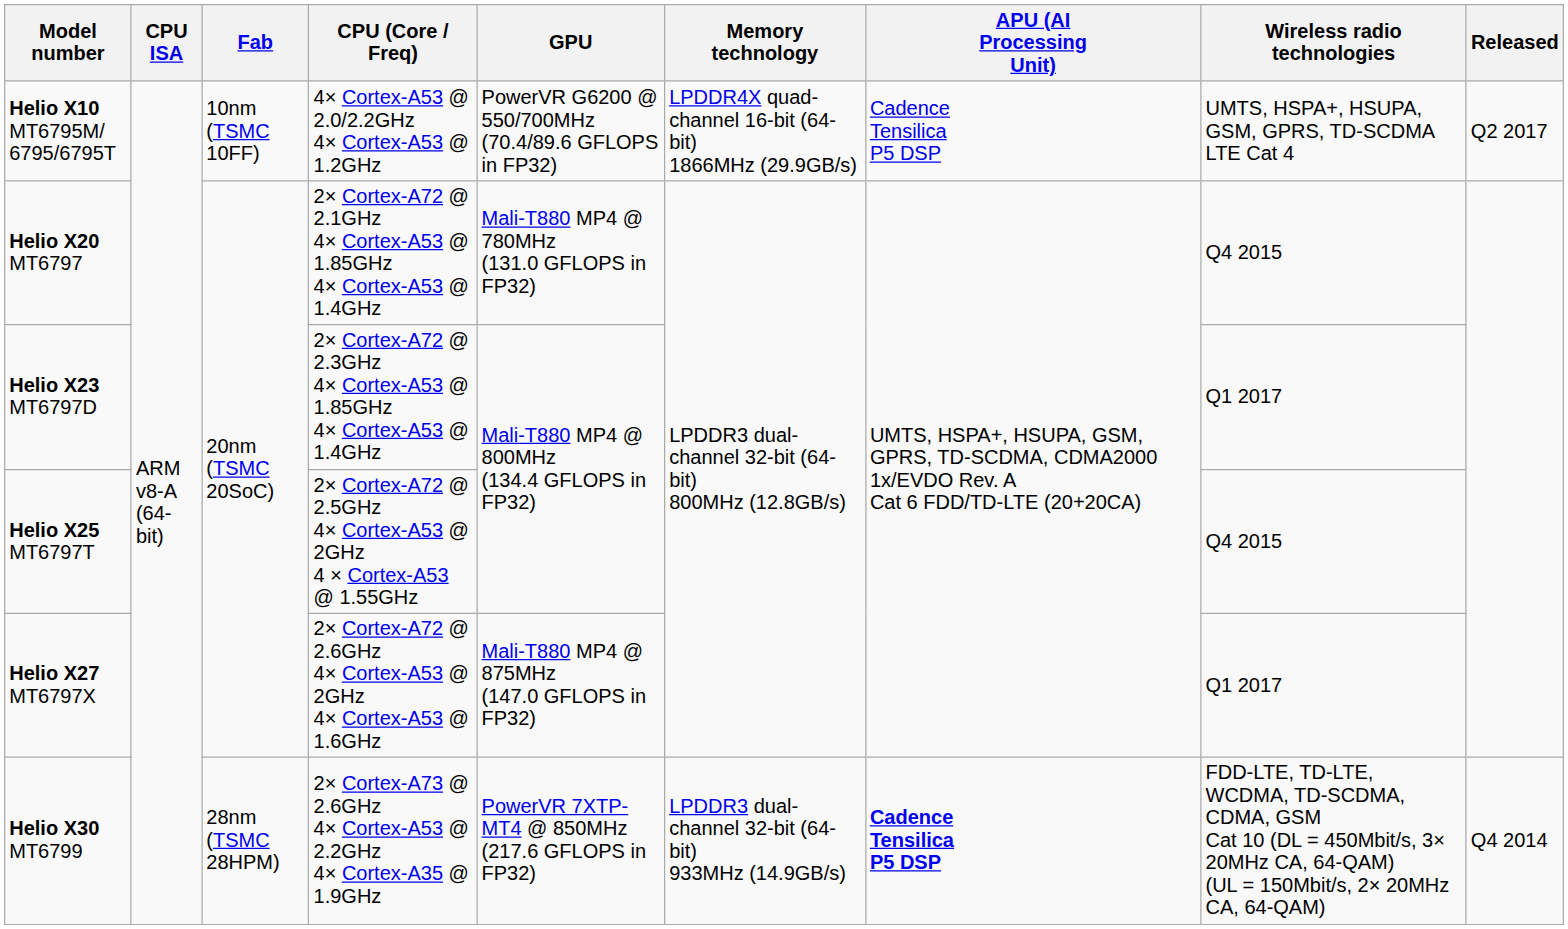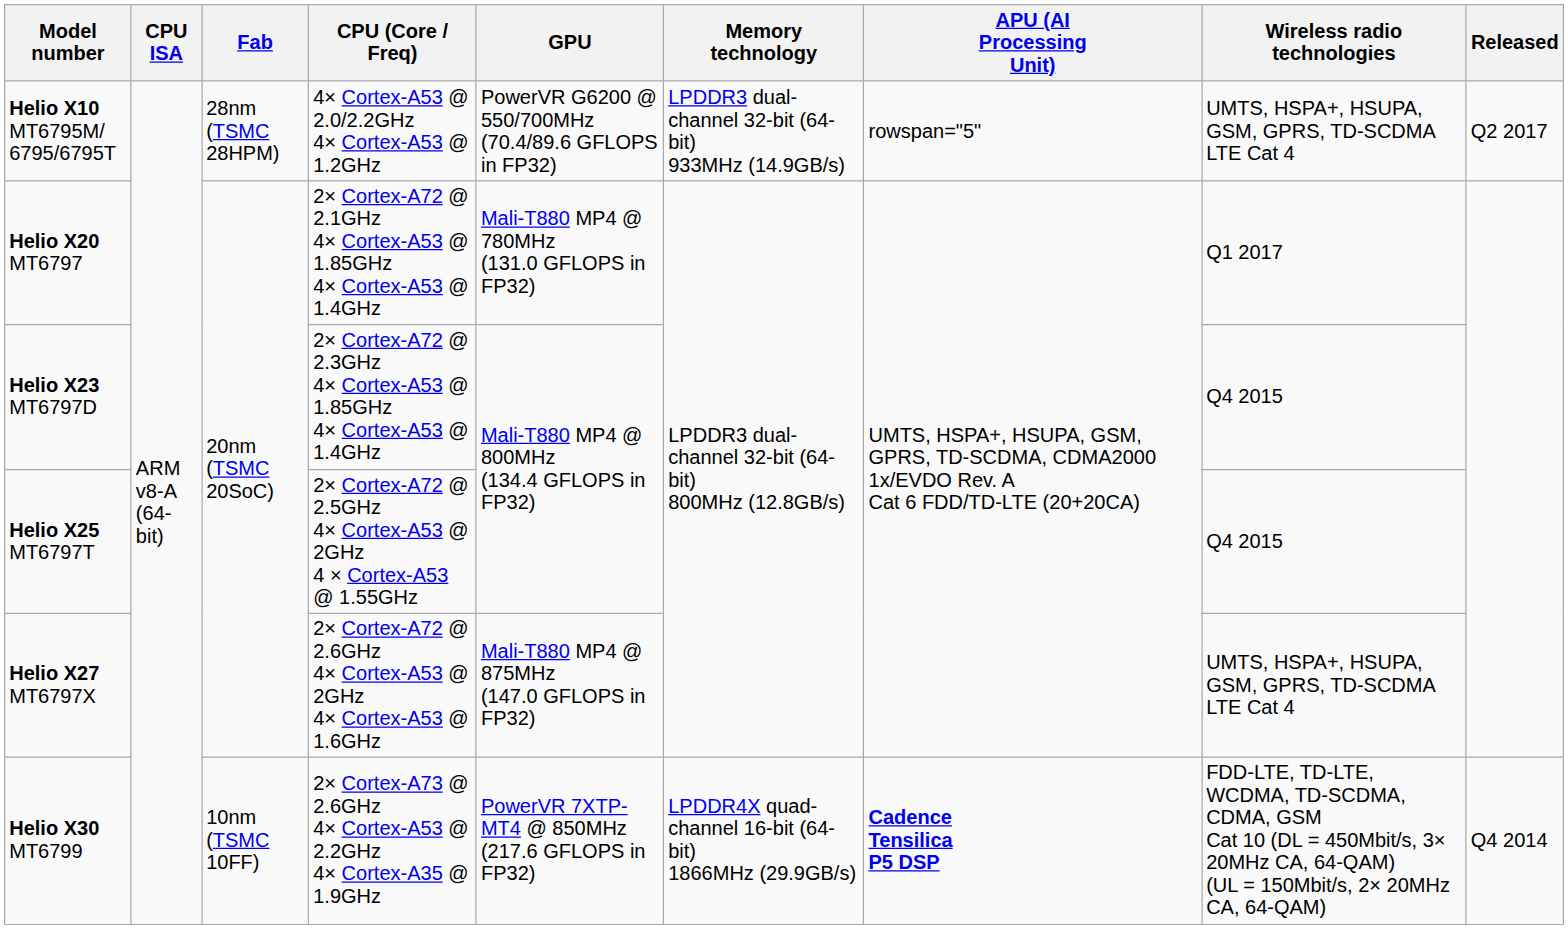(238, 130) 10nm (TSMC 10FF) -> (243, 130) 28nm (TSMC 28HPM)
(763, 130) LPDDR4X quad-channel 16-bit (64-bit) 1866MHz (29.9GB/s) -> (757, 130) LPDDR3 dual-channel 32-bit (64-bit) 933MHz (14.9GB/s)
(910, 130) Cadence Tensilica P5 DSP -> (925, 130) rowspan="5"
(1244, 252) Q4 2015 -> (1244, 252) Q1 2017
(1244, 396) Q1 2017 -> (1244, 396) Q4 2015
(1244, 685) Q1 2017 -> (1321, 685) UMTS, HSPA+, HSUPA, GSM, GPRS, TD-SCDMA LTE Cat 4
(243, 840) 28nm (TSMC 28HPM) -> (238, 840) 10nm (TSMC 10FF)
(758, 840) LPDDR3 dual-channel 32-bit (64-bit) 933MHz (14.9GB/s) -> (762, 840) LPDDR4X quad-channel 16-bit (64-bit) 1866MHz (29.9GB/s)
